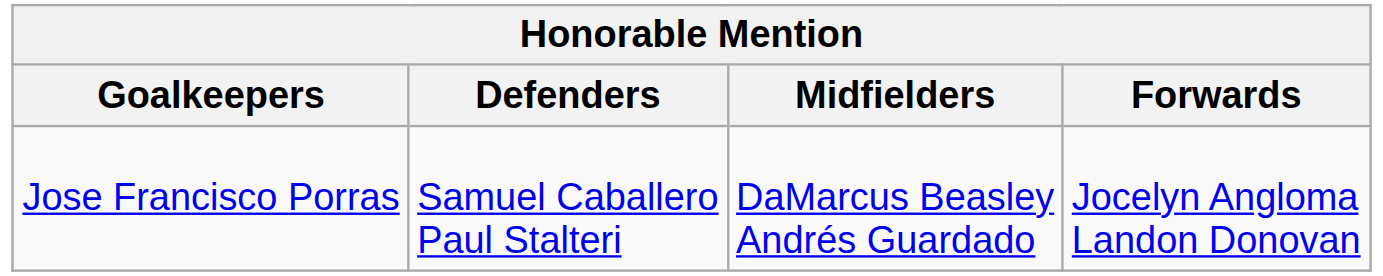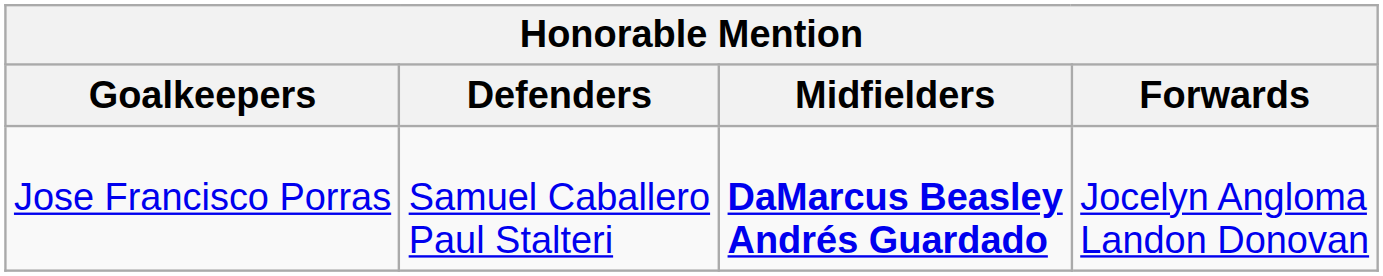(895, 218) normal -> (895, 218) bold
